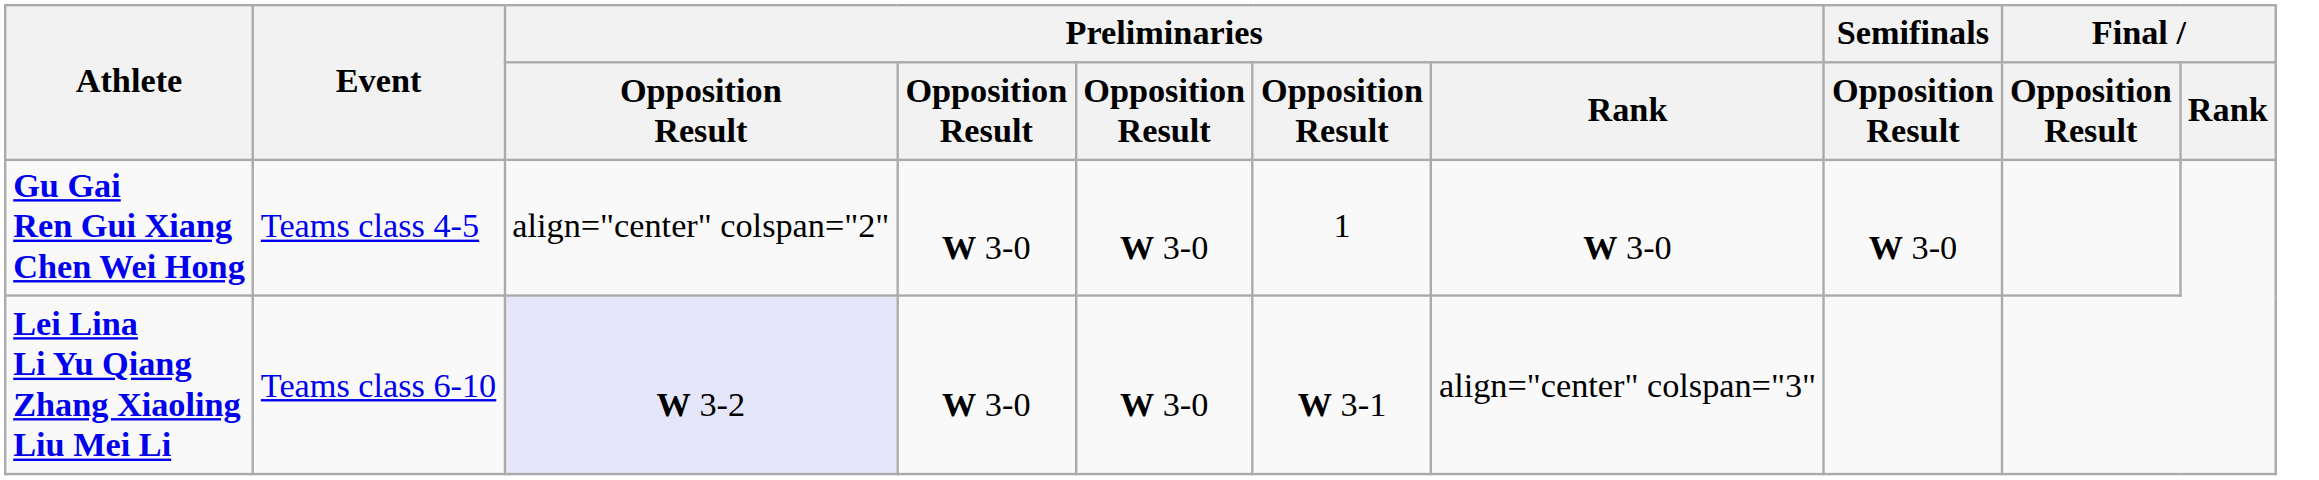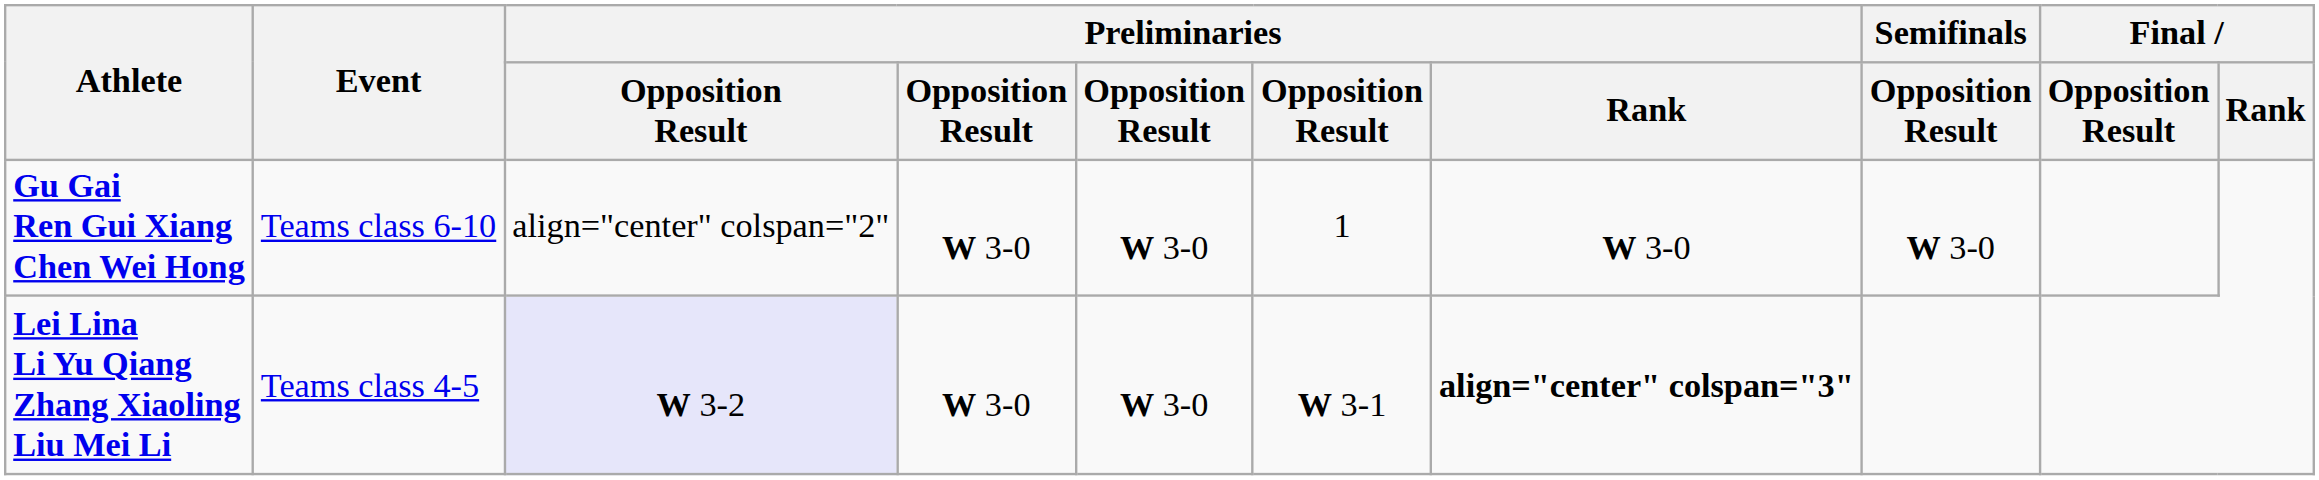(370, 227) Teams class 4-5 -> (379, 227) Teams class 6-10
(379, 384) Teams class 6-10 -> (370, 384) Teams class 4-5
(1627, 384) normal -> (1646, 384) bold
